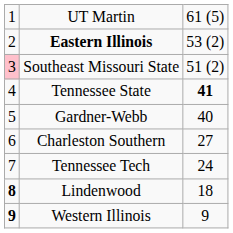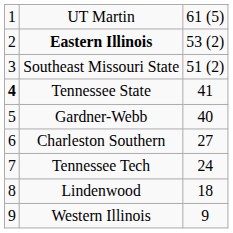(12, 66) pink background -> (12, 66) no background
(12, 91) normal -> (12, 91) bold
(205, 91) bold -> (205, 91) normal
(12, 191) bold -> (12, 191) normal
(12, 215) bold -> (12, 215) normal
